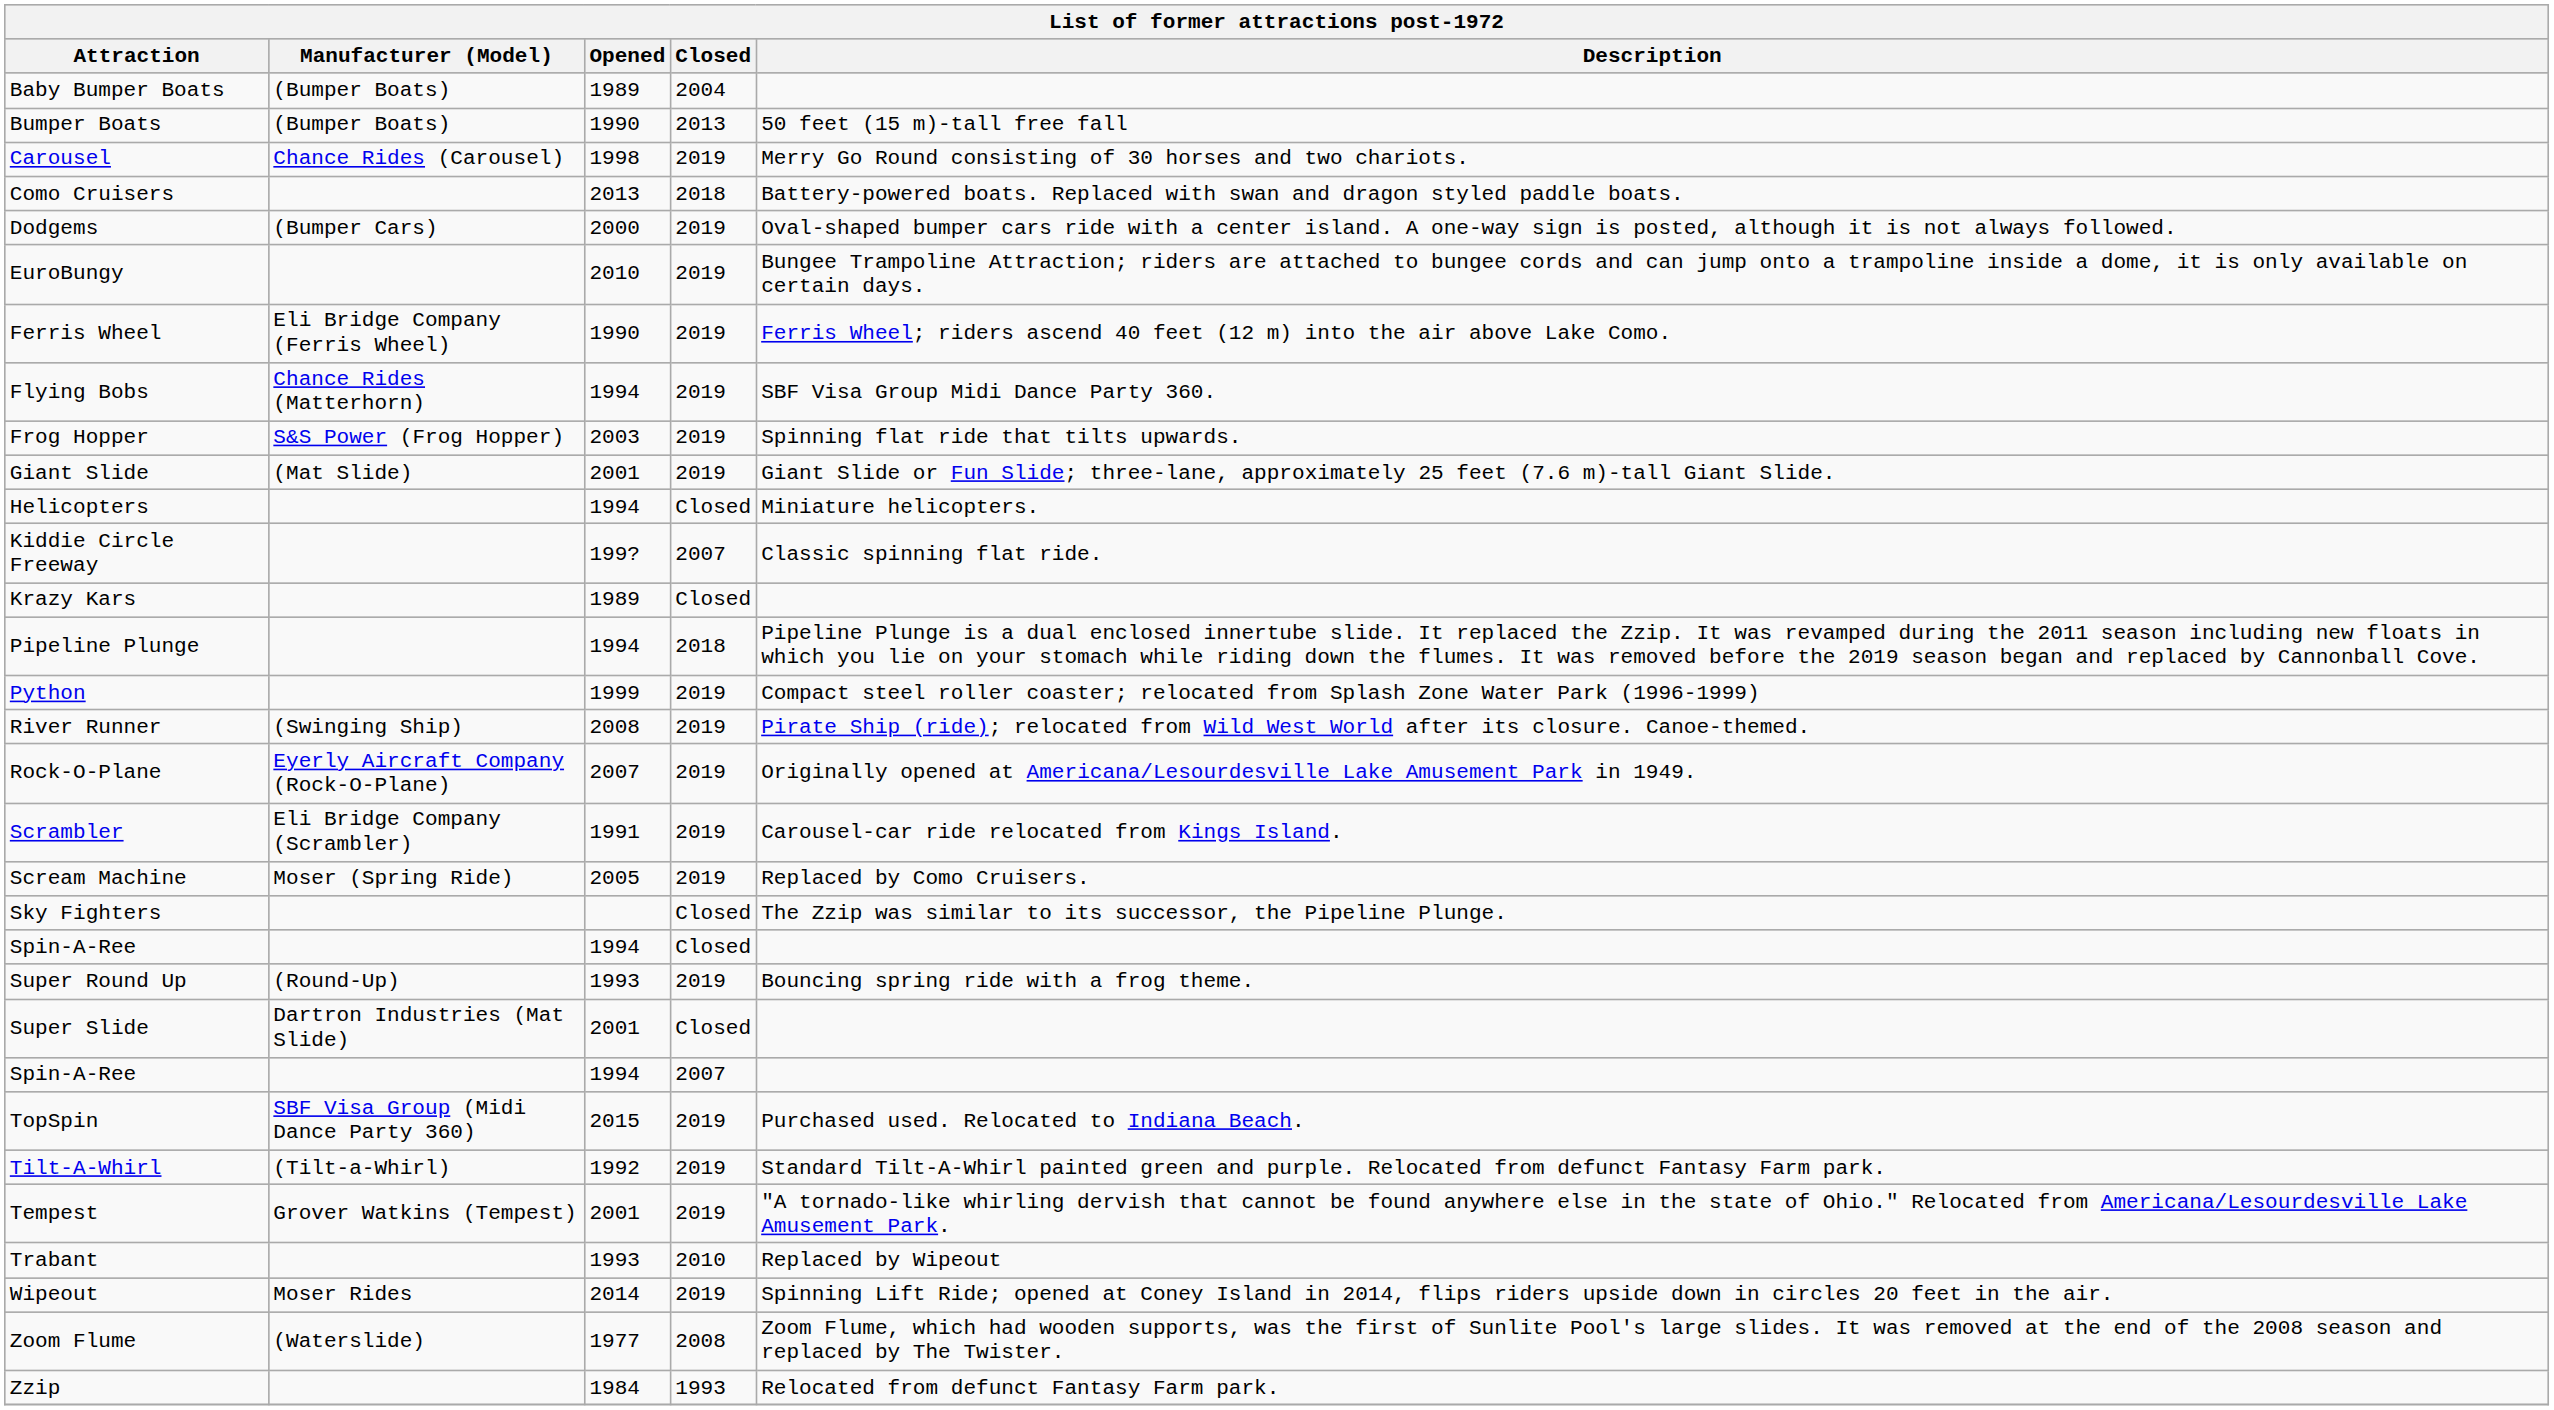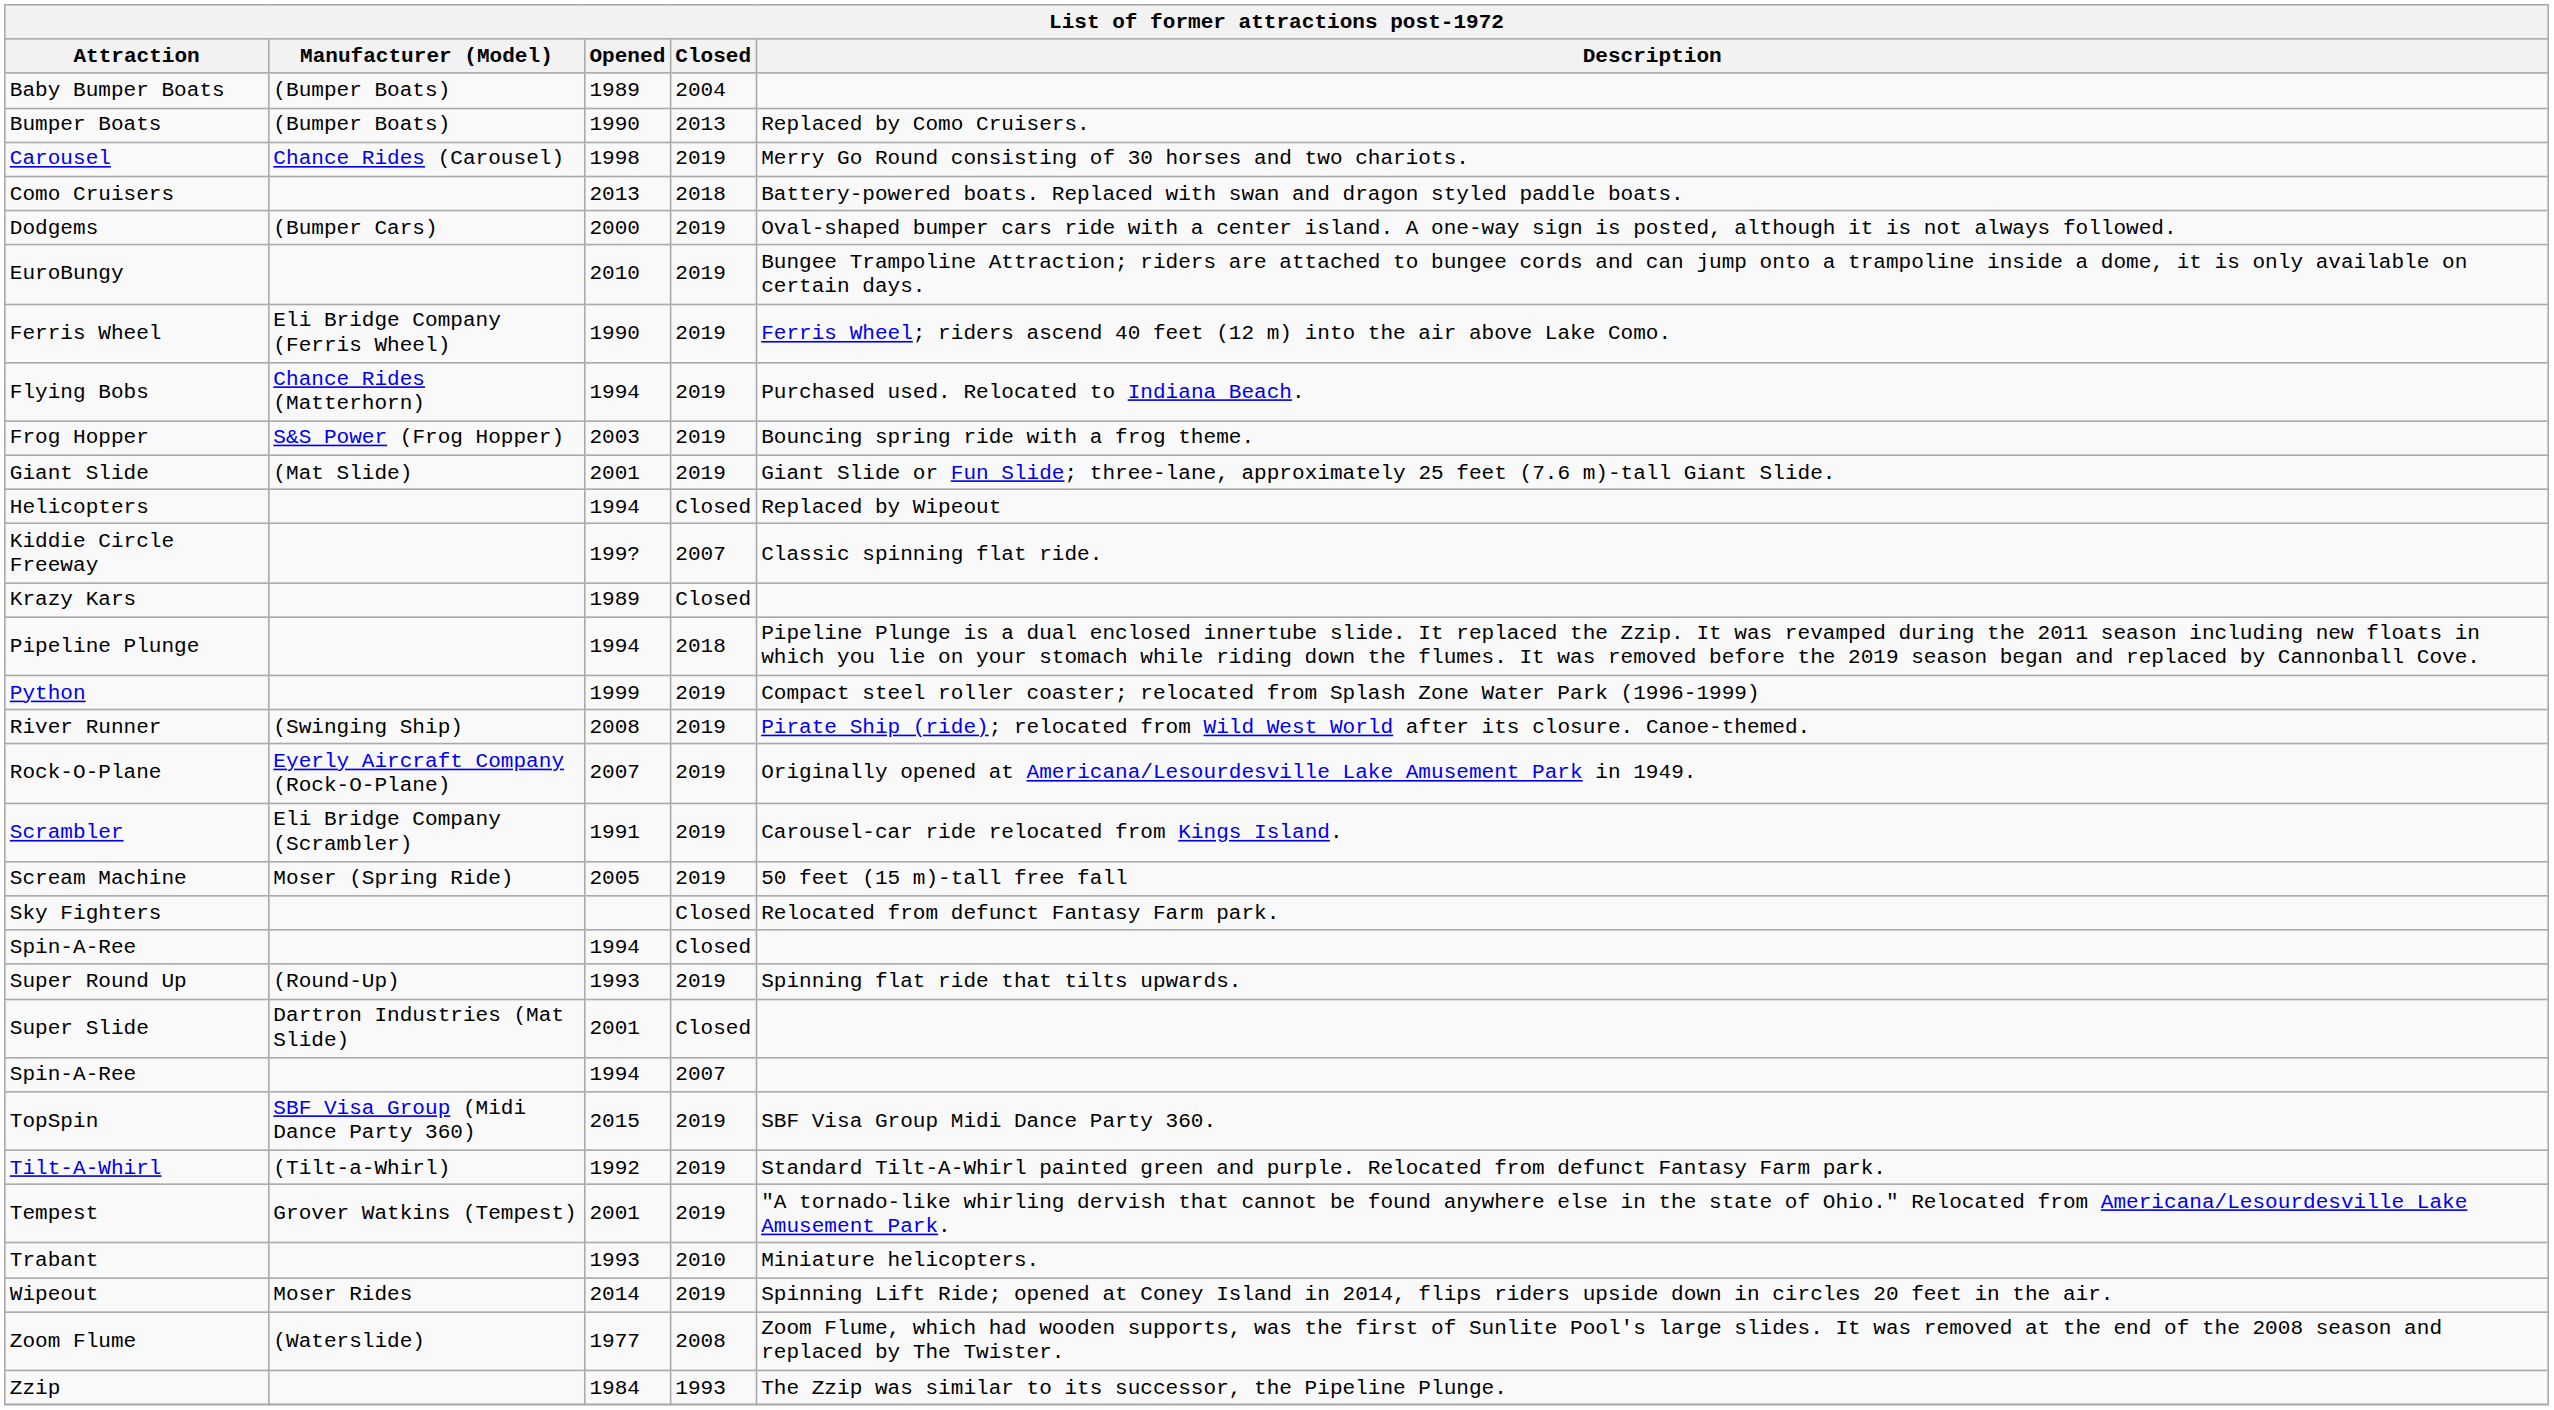(944, 125) 50 feet (15 m)-tall free fall -> (925, 125) Replaced by Como Cruisers.
(989, 392) SBF Visa Group Midi Dance Party 360. -> (1033, 392) Purchased used. Relocated to Indiana Beach.
(1001, 438) Spinning flat ride that tilts upwards. -> (1008, 438) Bouncing spring ride with a frog theme.
(900, 507) Miniature helicopters. -> (881, 507) Replaced by Wipeout
(925, 879) Replaced by Como Cruisers. -> (944, 879) 50 feet (15 m)-tall free fall
(1134, 913) The Zzip was similar to its successor, the Pipeline Plunge. -> (1020, 913) Relocated from defunct Fantasy Farm park.
(1008, 982) Bouncing spring ride with a frog theme. -> (1001, 982) Spinning flat ride that tilts upwards.
(1033, 1121) Purchased used. Relocated to Indiana Beach. -> (989, 1121) SBF Visa Group Midi Dance Party 360.
(881, 1260) Replaced by Wipeout -> (900, 1260) Miniature helicopters.
(1020, 1388) Relocated from defunct Fantasy Farm park. -> (1134, 1388) The Zzip was similar to its successor, the Pipeline Plunge.
